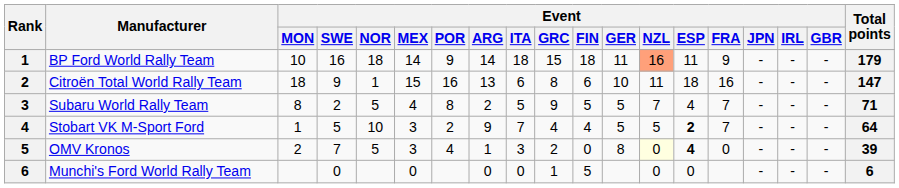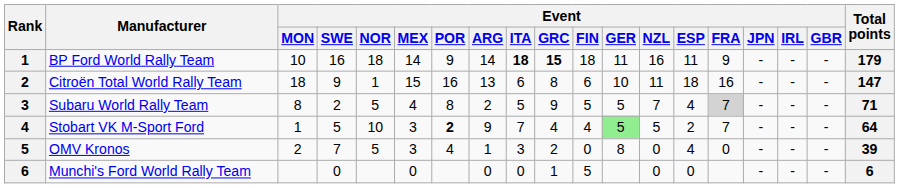(521, 61) normal -> (521, 61) bold
(554, 61) normal -> (554, 61) bold
(656, 61) lightsalmon background -> (656, 61) no background
(726, 105) no background -> (726, 105) lightgrey background
(450, 128) normal -> (450, 128) bold
(621, 128) no background -> (621, 128) lightgreen background
(691, 128) bold -> (691, 128) normal
(656, 150) lightyellow background -> (656, 150) no background
(691, 150) bold -> (691, 150) normal
